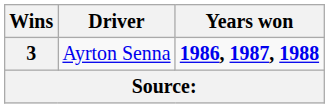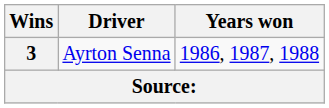(249, 53) bold -> (249, 53) normal
